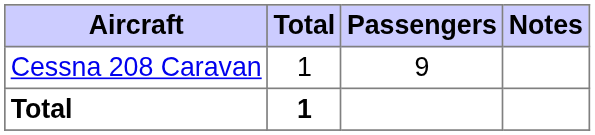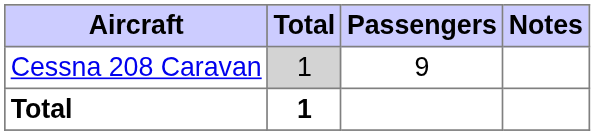(304, 67) no background -> (304, 67) lightgrey background
